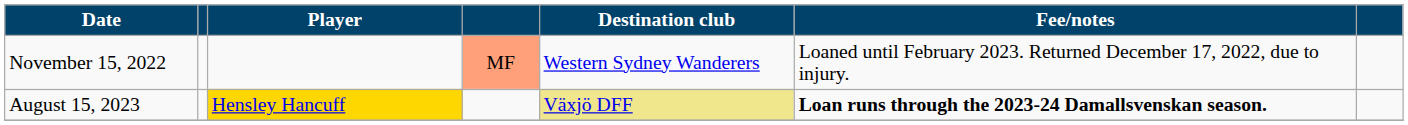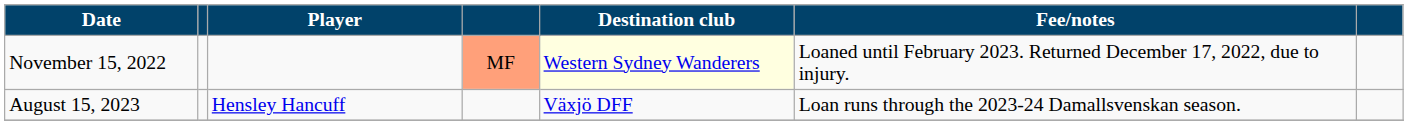(652, 62) no background -> (652, 62) lightyellow background
(279, 104) gold background -> (279, 104) no background
(588, 104) khaki background -> (588, 104) no background
(1033, 104) bold -> (1020, 104) normal
